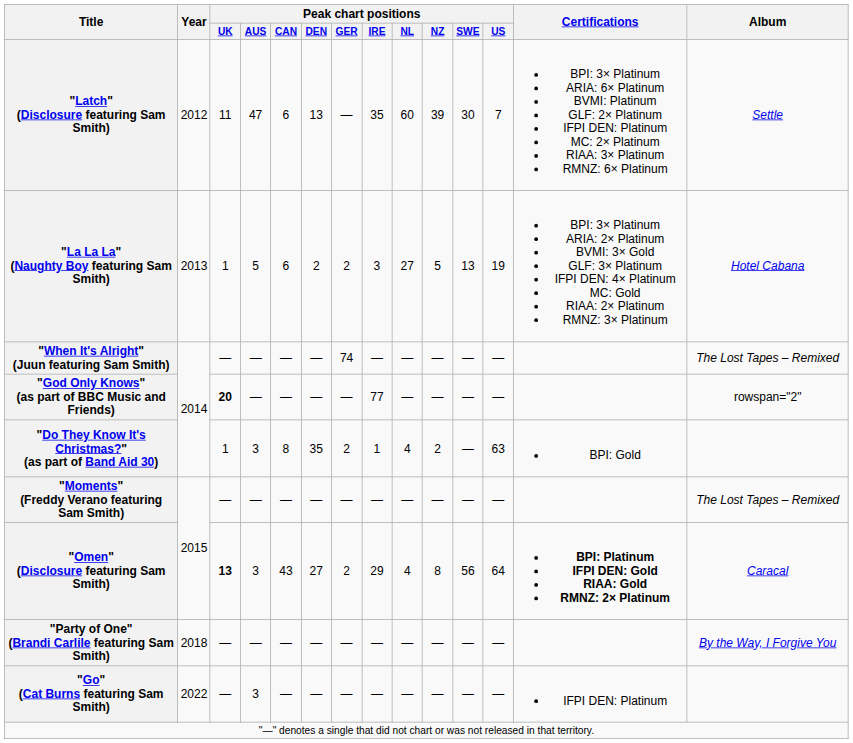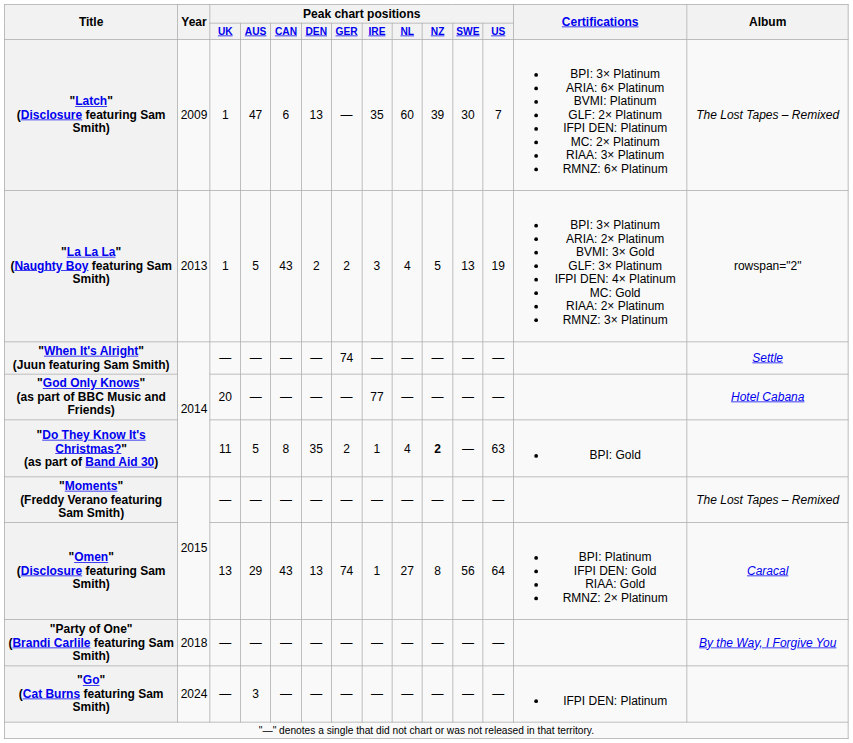(194, 115) 2012 -> (194, 115) 2009
(225, 115) 11 -> (225, 115) 1
(768, 115) Settle -> (768, 115) The Lost Tapes – Remixed
(286, 266) 6 -> (286, 266) 43
(407, 266) 27 -> (407, 266) 4
(768, 266) Hotel Cabana -> (768, 266) rowspan="2"
(768, 357) The Lost Tapes – Remixed -> (768, 357) Settle
(225, 397) bold -> (225, 397) normal
(768, 397) rowspan="2" -> (768, 397) Hotel Cabana
(225, 448) 1 -> (225, 448) 11
(256, 448) 3 -> (256, 448) 5
(438, 448) normal -> (438, 448) bold
(225, 571) bold -> (225, 571) normal
(256, 571) 3 -> (256, 571) 29
(316, 571) 27 -> (316, 571) 13
(347, 571) 2 -> (347, 571) 74
(377, 571) 29 -> (377, 571) 1
(407, 571) 4 -> (407, 571) 27
(600, 578) bold -> (600, 578) normal
(194, 694) 2022 -> (194, 694) 2024
